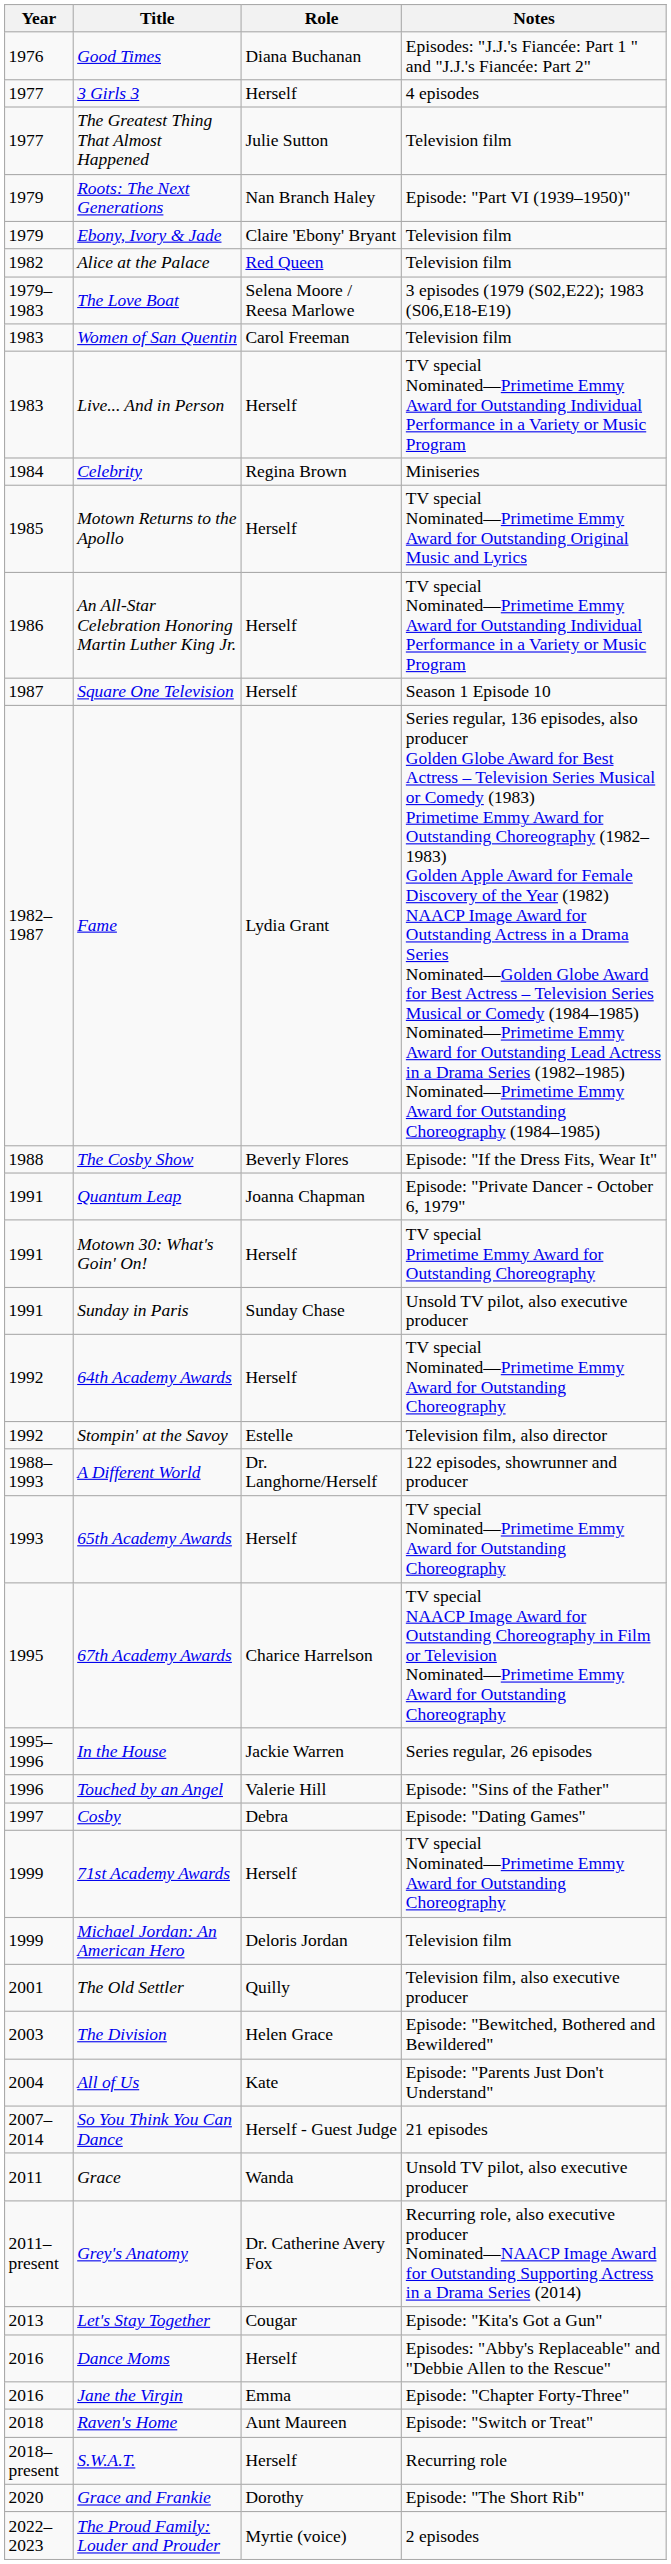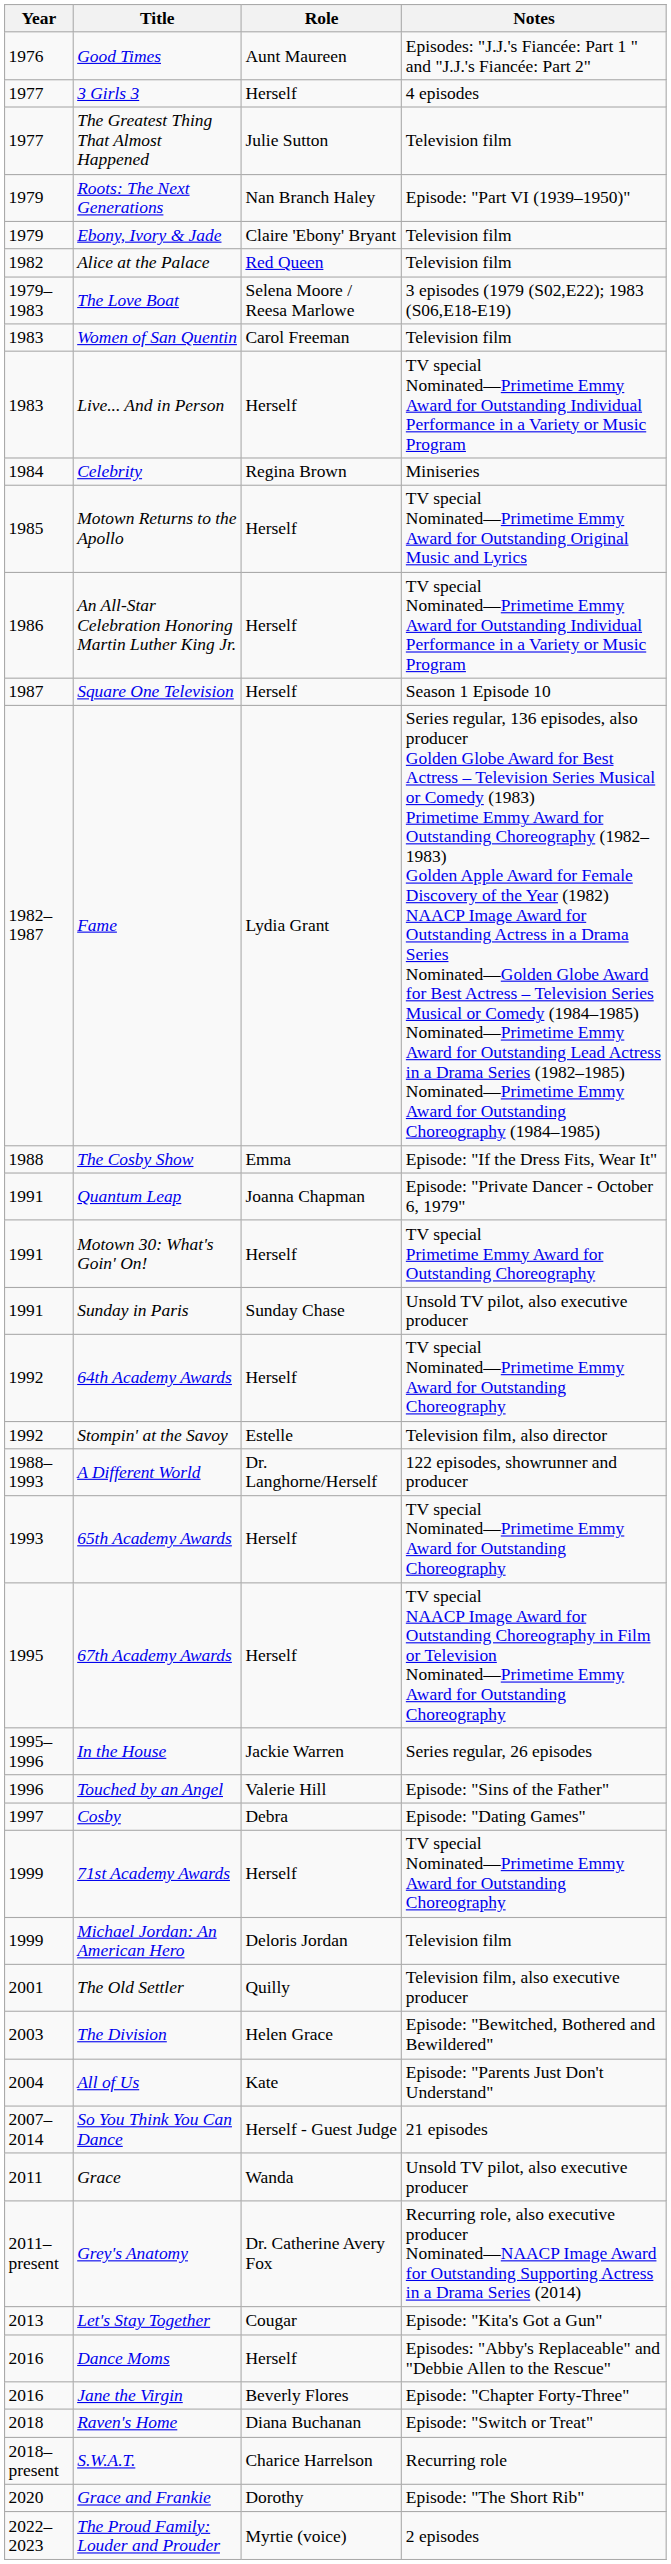(303, 55) Diana Buchanan -> (296, 55) Aunt Maureen
(297, 1159) Beverly Flores -> (268, 1159) Emma
(309, 1655) Charice Harrelson -> (271, 1655) Herself
(268, 2395) Emma -> (297, 2395) Beverly Flores
(296, 2423) Aunt Maureen -> (303, 2423) Diana Buchanan
(271, 2460) Herself -> (309, 2460) Charice Harrelson
